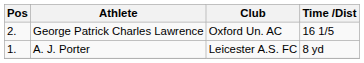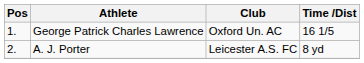(12, 31) 2. -> (12, 31) 1.
(12, 49) 1. -> (12, 49) 2.
